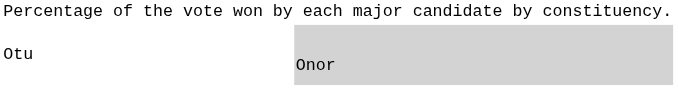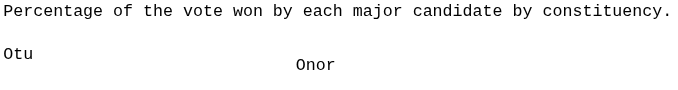(316, 65) lightgrey background -> (316, 65) no background
